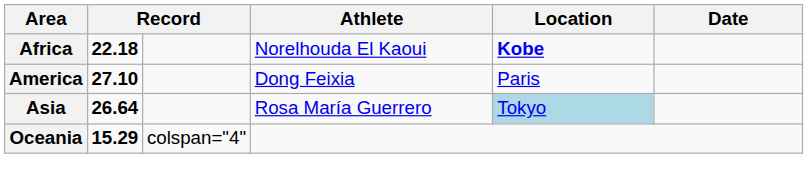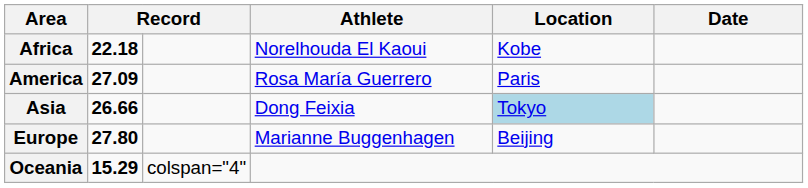(521, 49) bold -> (519, 49) normal
(115, 78) 27.10 -> (115, 78) 27.09
(305, 78) Dong Feixia -> (343, 78) Rosa María Guerrero
(115, 108) 26.64 -> (115, 108) 26.66
(343, 108) Rosa María Guerrero -> (305, 108) Dong Feixia
+ row: (46, 138)
